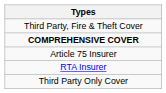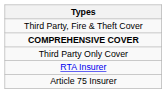(83, 54) Article 75 Insurer -> (83, 54) Third Party Only Cover
(83, 81) Third Party Only Cover -> (83, 81) Article 75 Insurer
